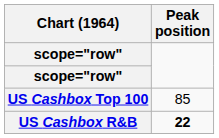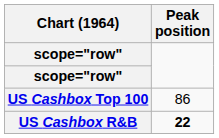(183, 99) 85 -> (183, 99) 86
